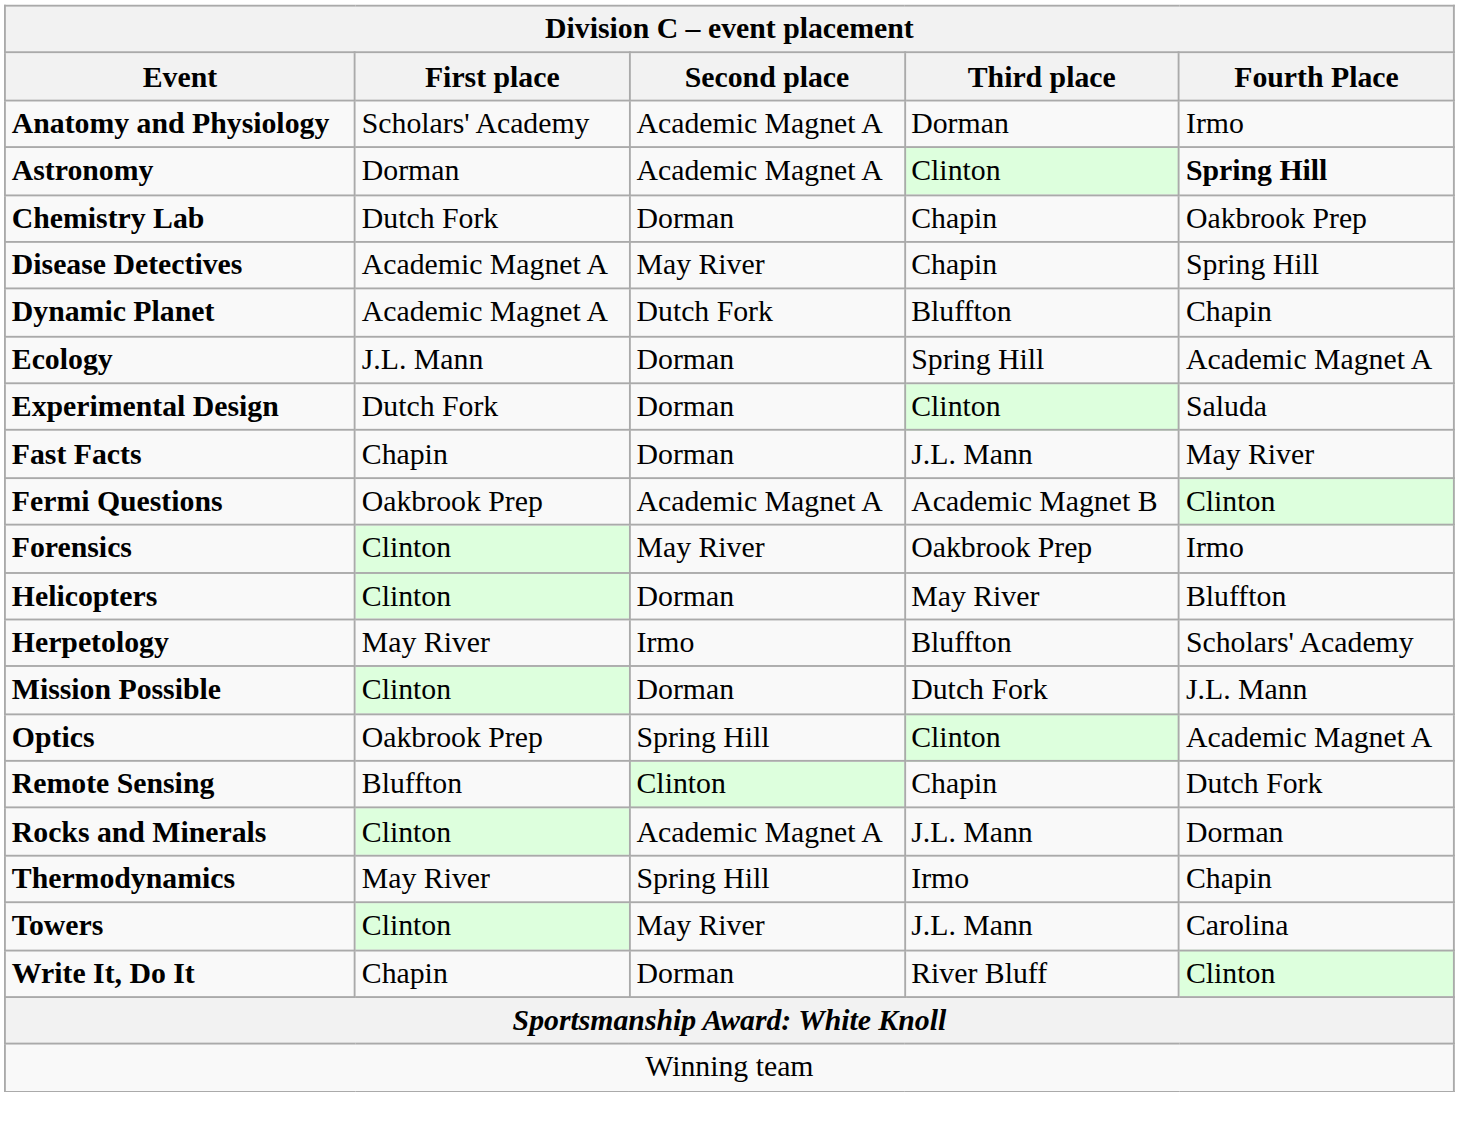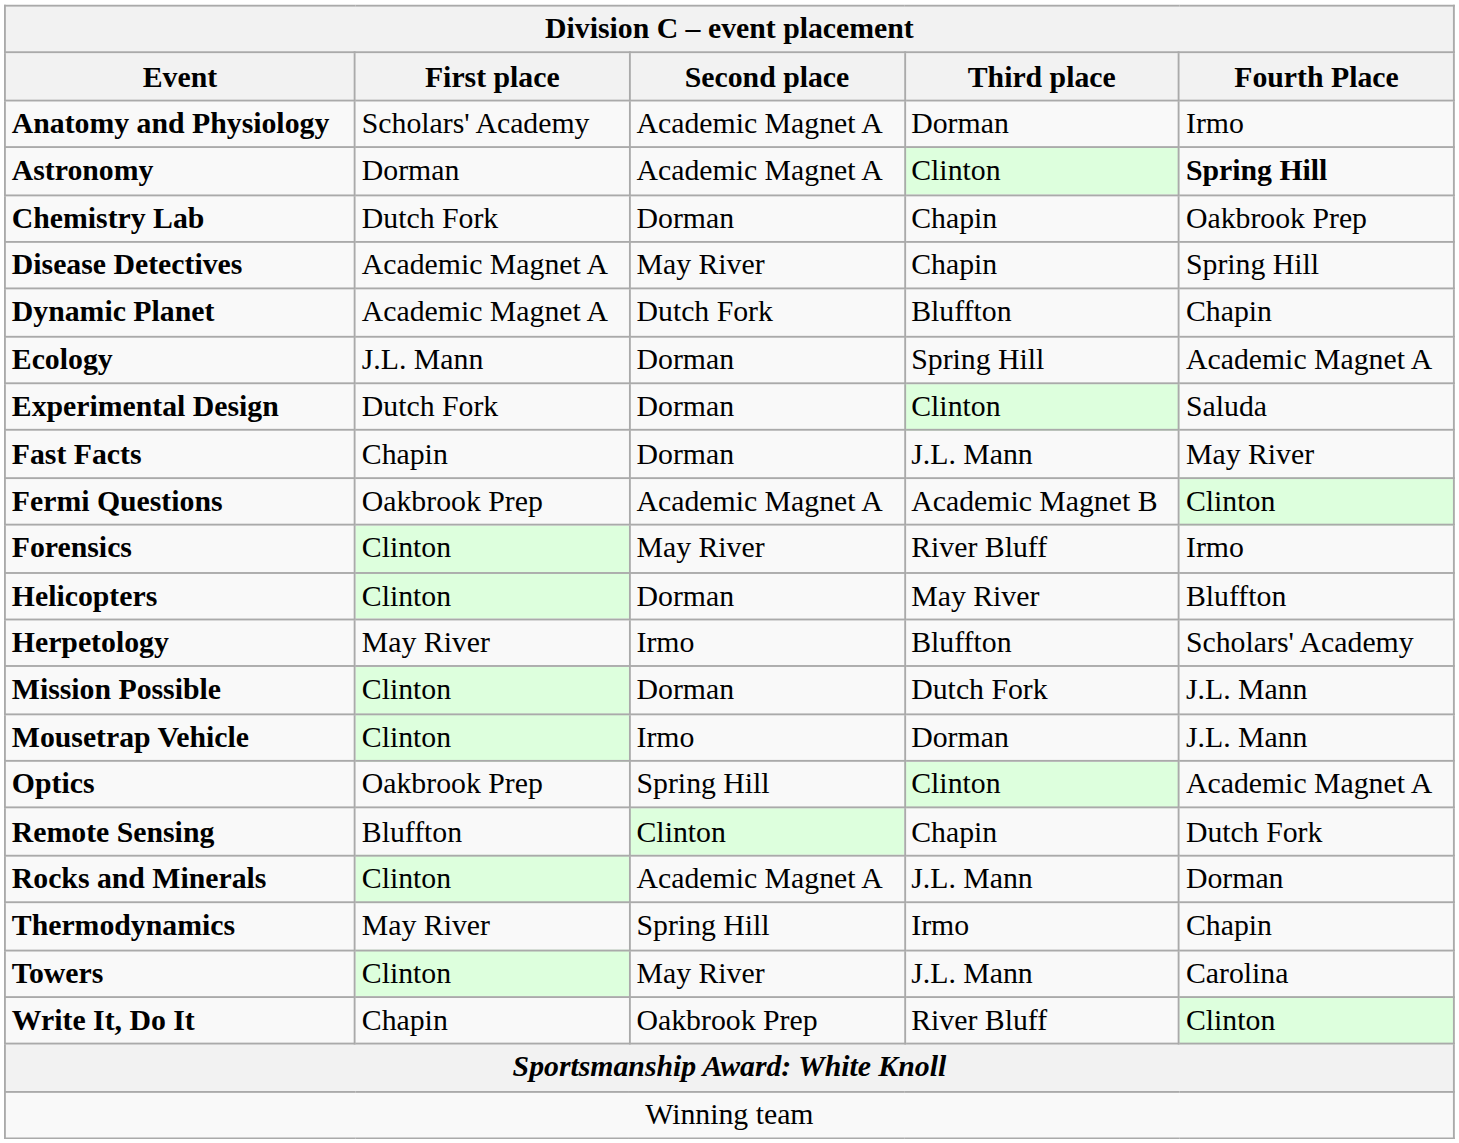(1002, 548) Oakbrook Prep -> (979, 548) River Bluff
+ row: (130, 736)
(685, 972) Dorman -> (727, 1020) Oakbrook Prep
